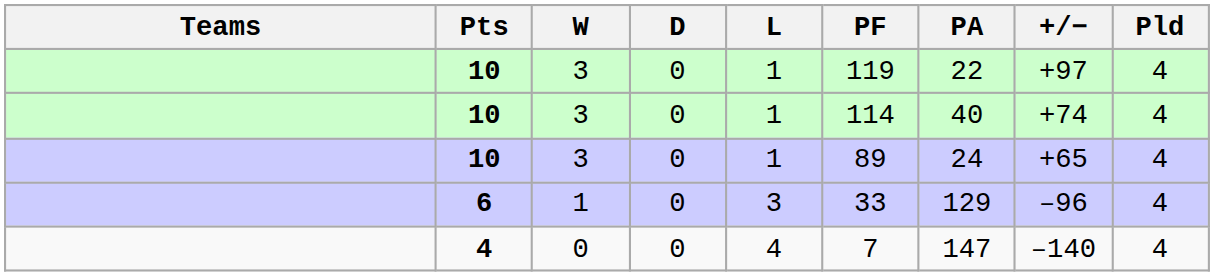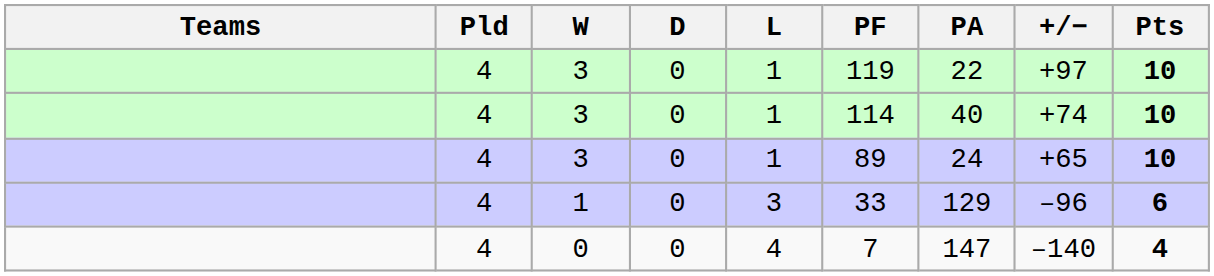columns swapped: (1160, 27) <-> (484, 27)
